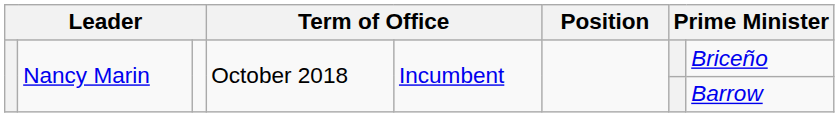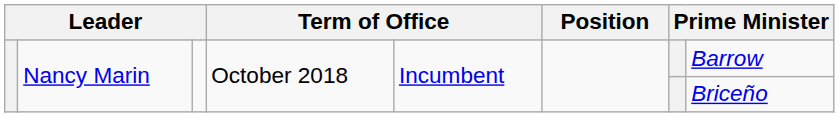(729, 58) Briceño -> (727, 58) Barrow
(727, 93) Barrow -> (729, 93) Briceño
